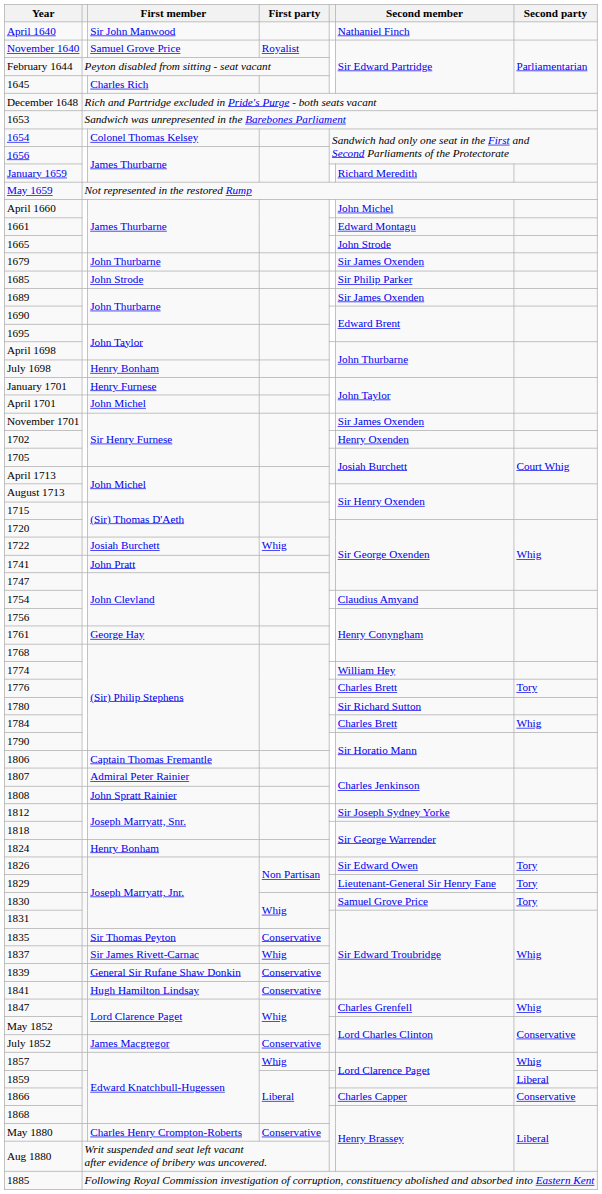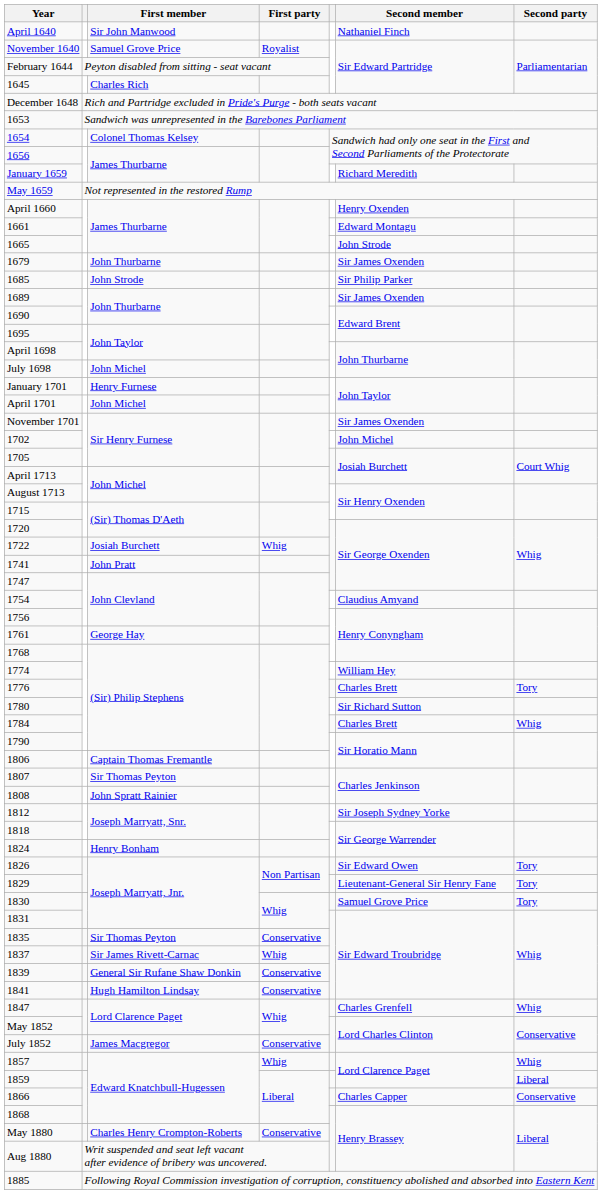(366, 208) John Michel -> (373, 208) Henry Oxenden
(125, 368) Henry Bonham -> (118, 368) John Michel
(373, 439) Henry Oxenden -> (366, 439) John Michel
(140, 777) Admiral Peter Rainier -> (133, 777) Sir Thomas Peyton
